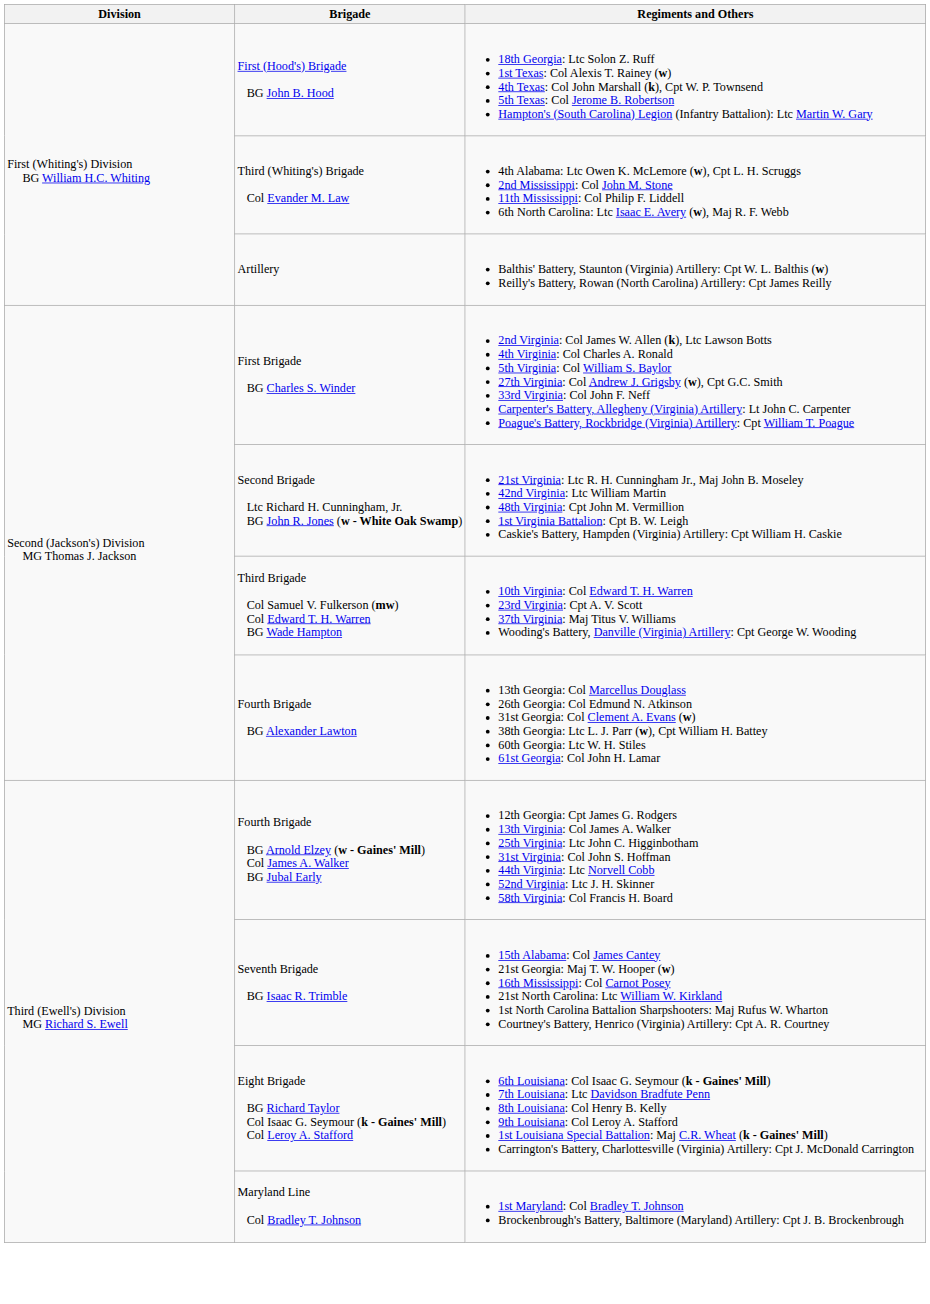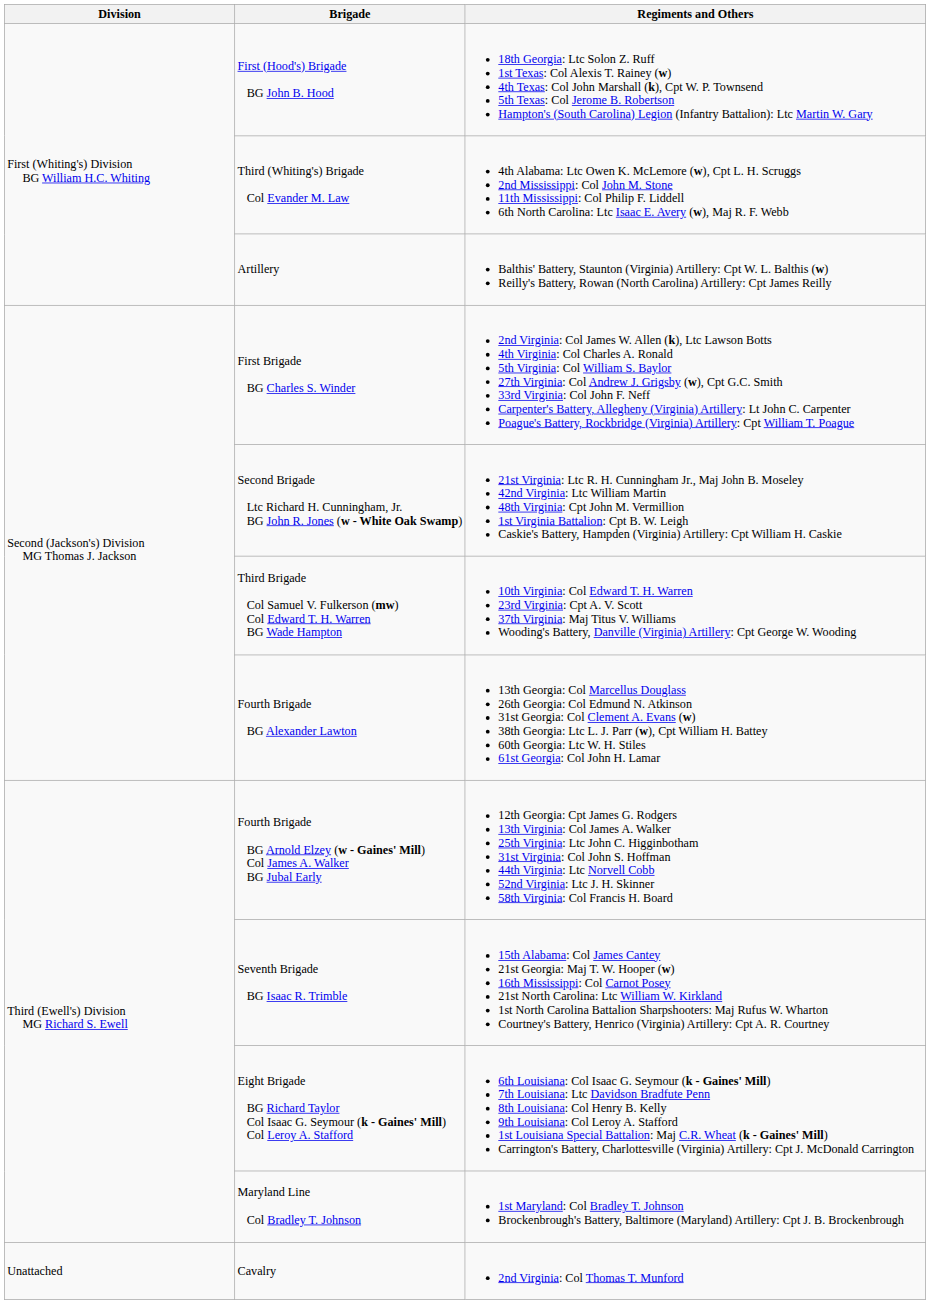+ row: (257, 1270)
